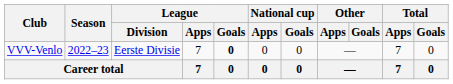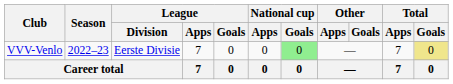(231, 50) bold -> (231, 50) normal
(299, 50) no background -> (299, 50) lightgreen background
(431, 50) no background -> (431, 50) khaki background
